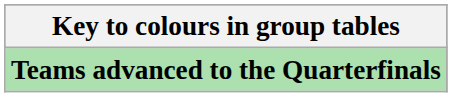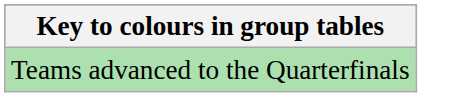(226, 69) bold -> (210, 69) normal
